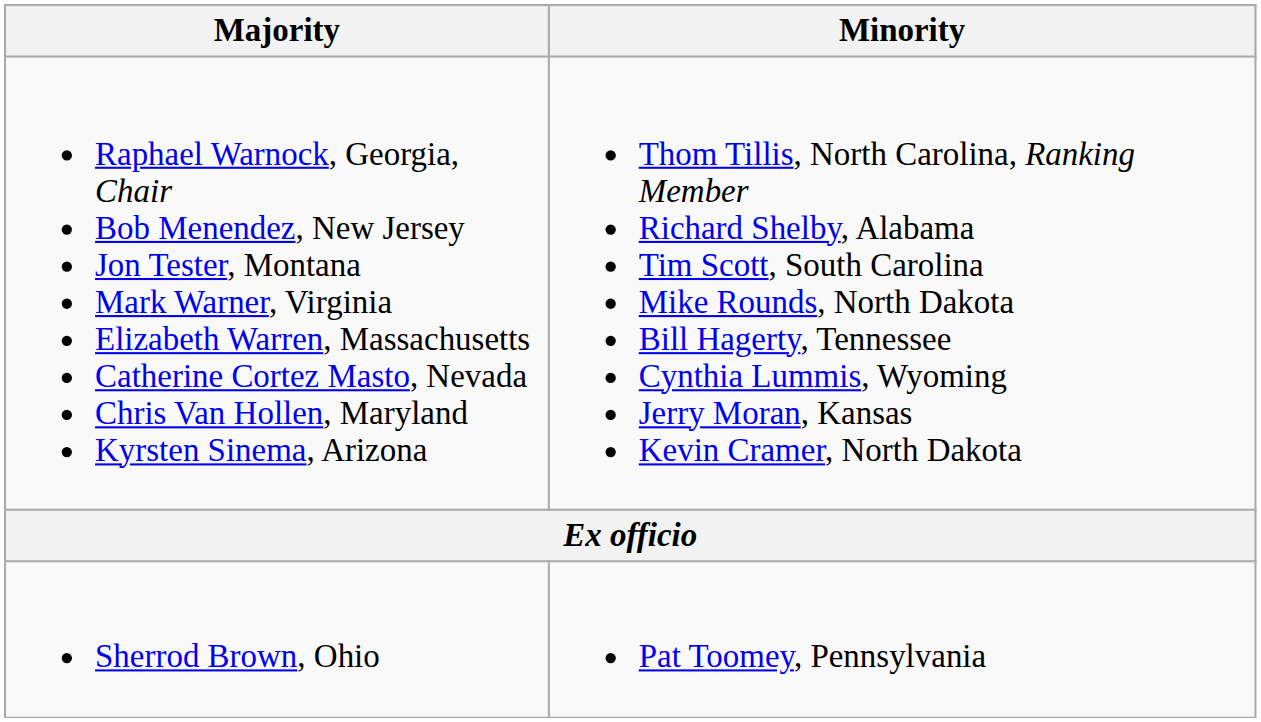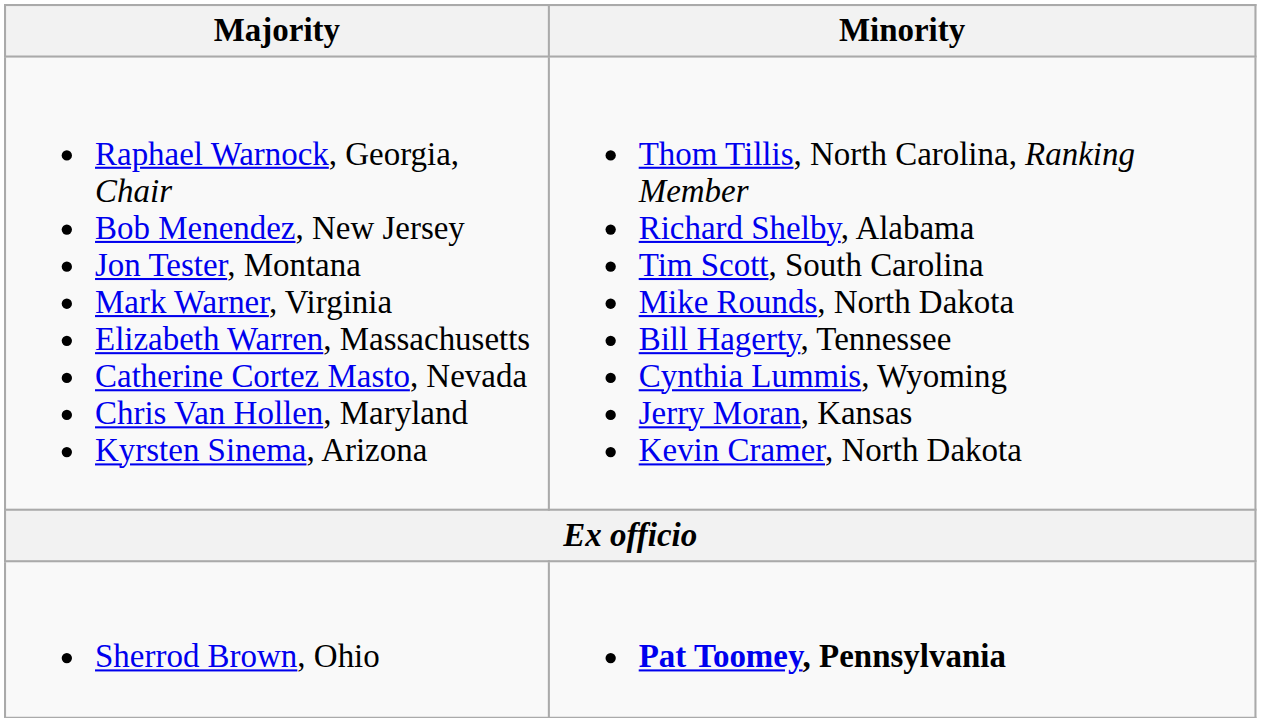(902, 658) normal -> (902, 658) bold
